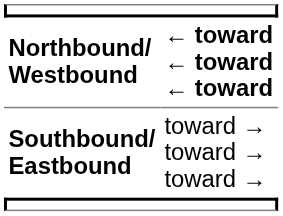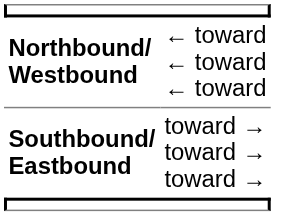(219, 61) bold -> (215, 61) normal
